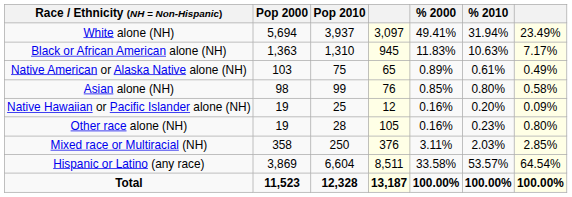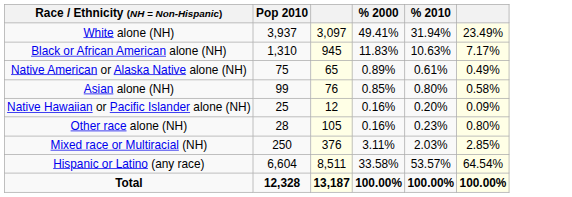- column: (282, 13)
